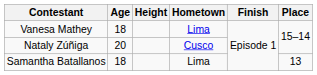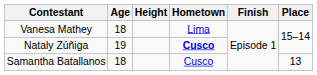(120, 45) 20 -> (120, 45) 19
(199, 45) normal -> (199, 45) bold
(199, 62) Lima -> (199, 62) Cusco
